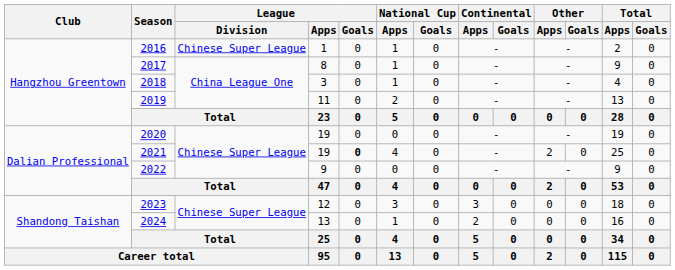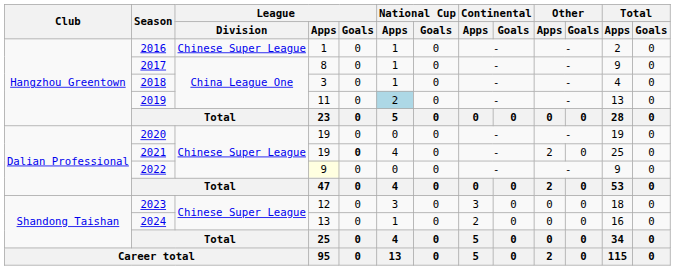(395, 100) no background -> (395, 100) lightblue background
(324, 169) no background -> (324, 169) lightyellow background
